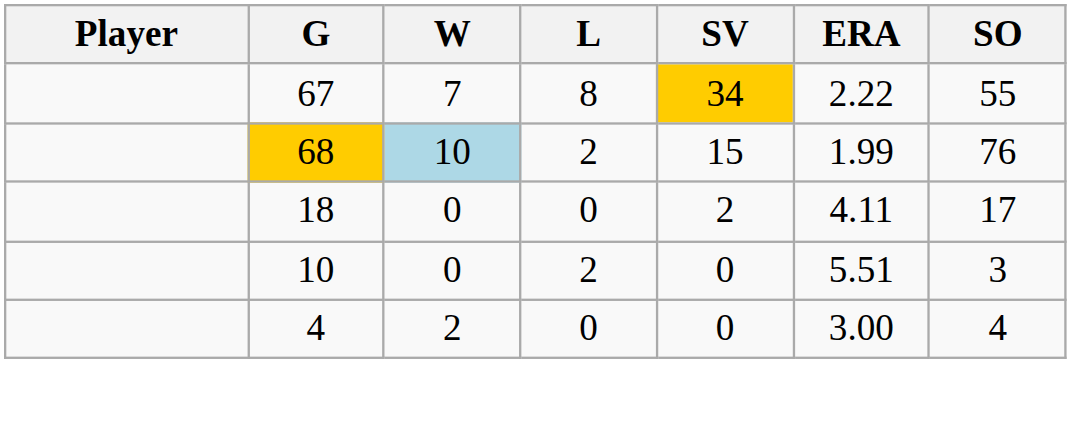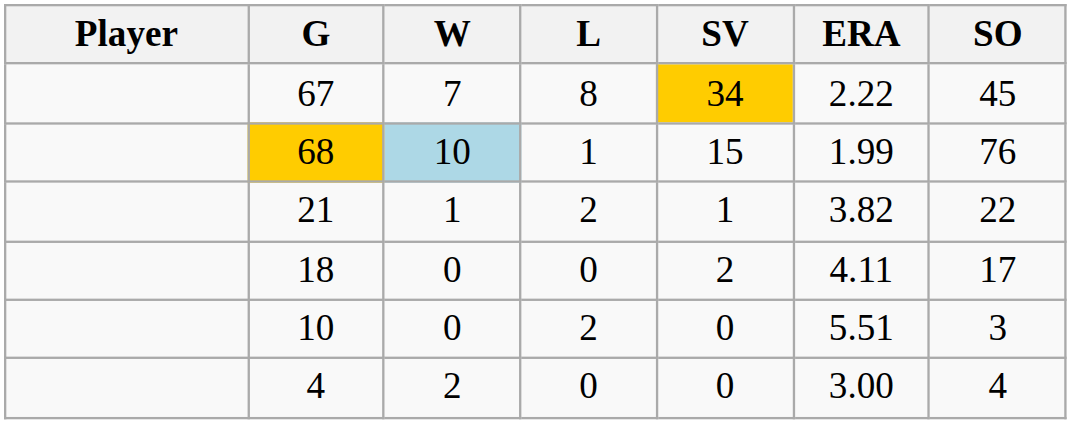(998, 92) 55 -> (998, 92) 45
(589, 151) 2 -> (589, 151) 1
+ row: (316, 210)
